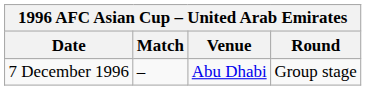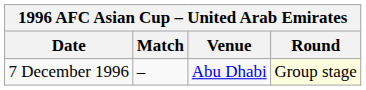(316, 71) no background -> (316, 71) lightyellow background
